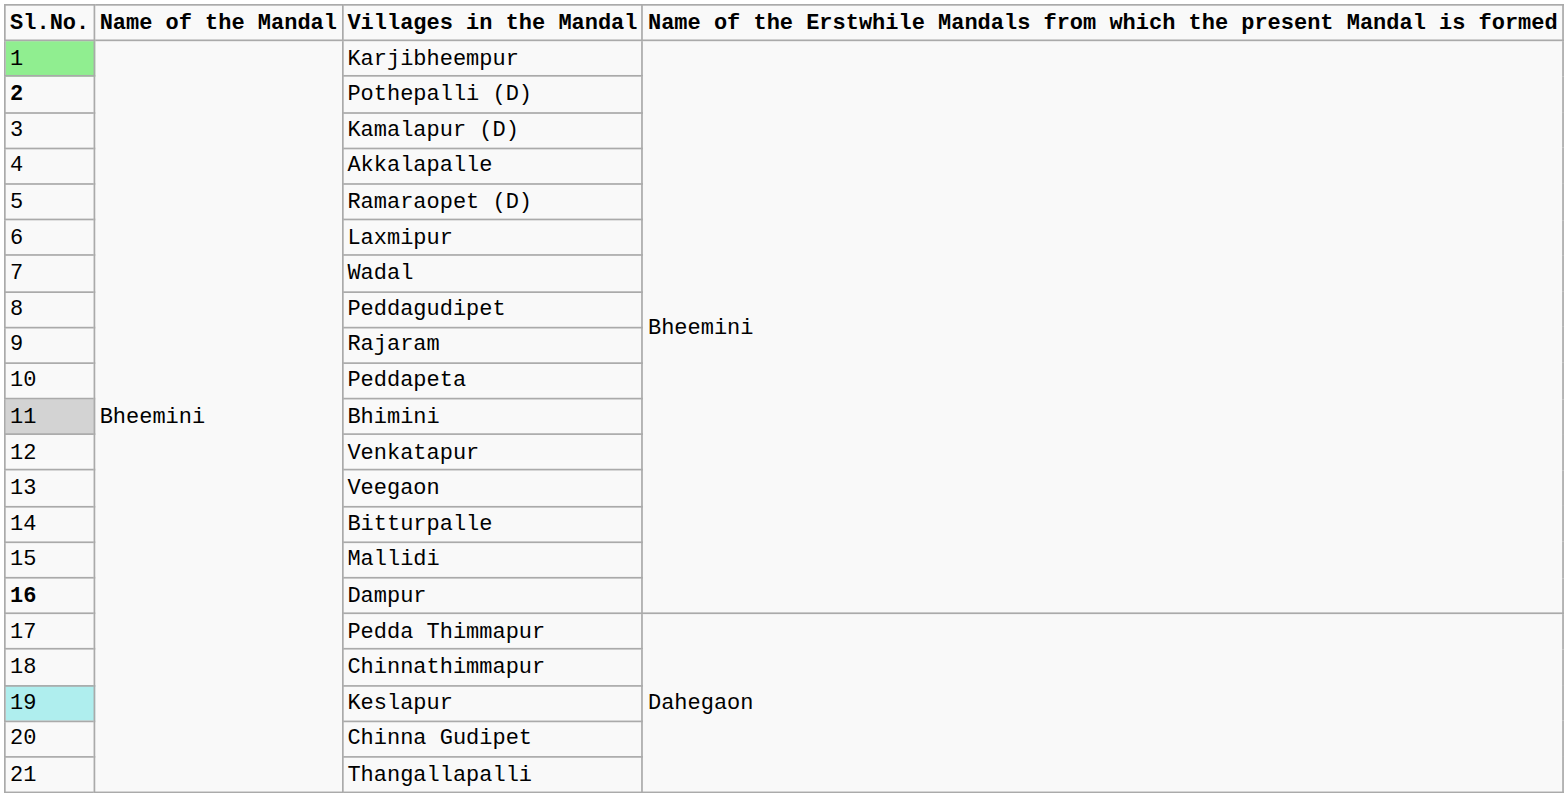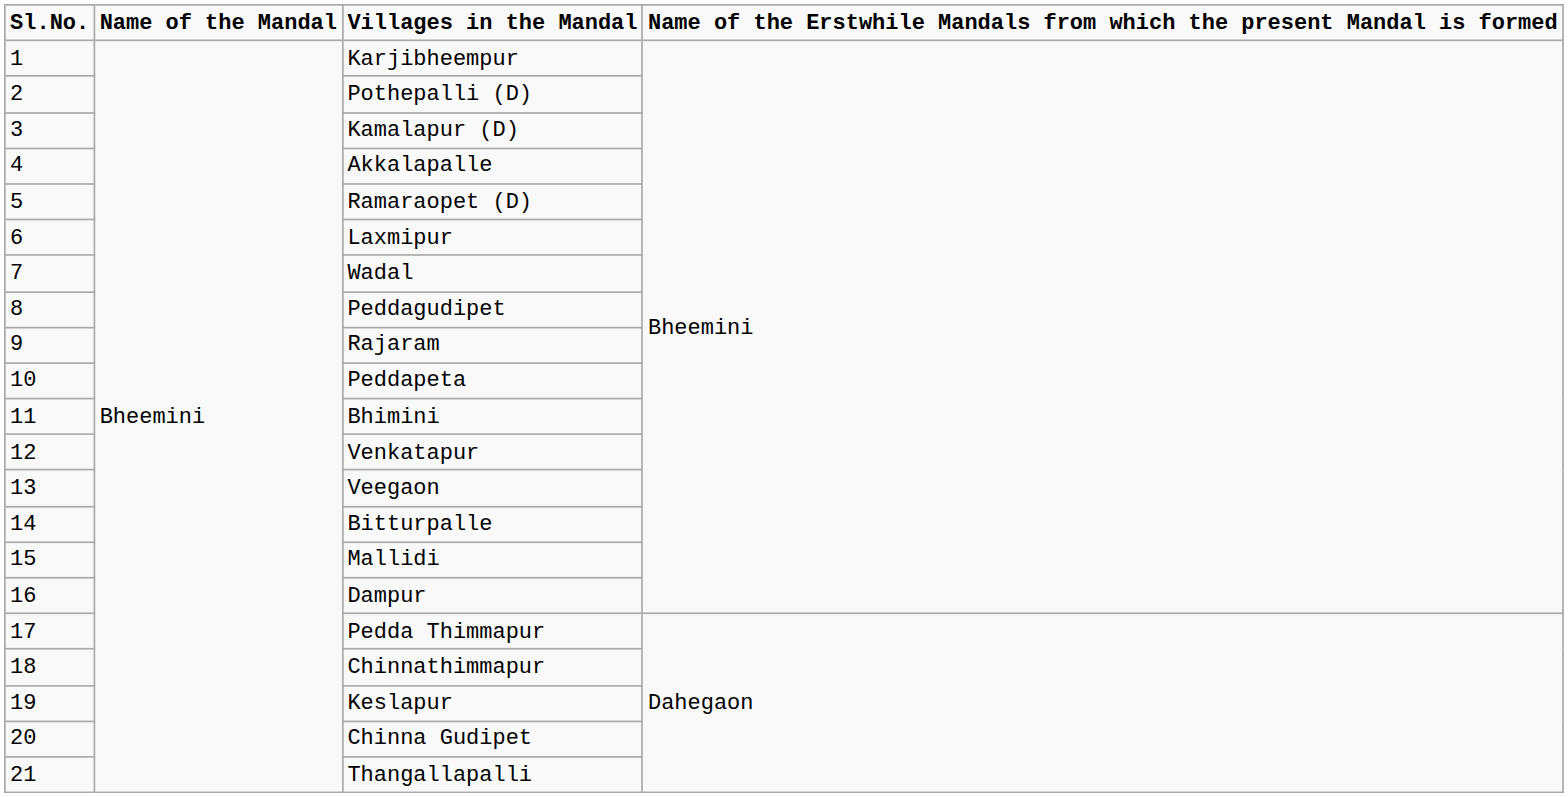(17, 59) lightgreen background -> (17, 59) no background
(17, 94) bold -> (17, 94) normal
(23, 417) lightgrey background -> (23, 417) no background
(23, 596) bold -> (23, 596) normal
(23, 703) paleturquoise background -> (23, 703) no background
